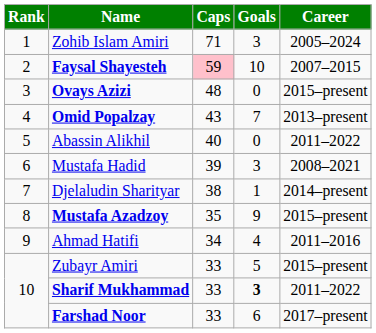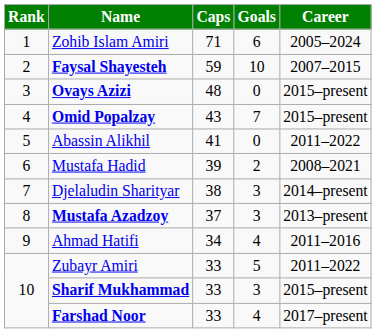(257, 41) 3 -> (257, 41) 6
(213, 66) pink background -> (213, 66) no background
(325, 116) 2013–present -> (325, 116) 2015–present
(213, 141) 40 -> (213, 141) 41
(257, 166) 3 -> (257, 166) 2
(257, 191) 1 -> (257, 191) 3
(213, 215) 35 -> (213, 215) 37
(257, 215) 9 -> (257, 215) 3
(325, 215) 2015–present -> (325, 215) 2013–present
(325, 265) 2015–present -> (325, 265) 2011–2022
(257, 290) bold -> (257, 290) normal
(325, 290) 2011–2022 -> (325, 290) 2015–present
(257, 315) 6 -> (257, 315) 4
